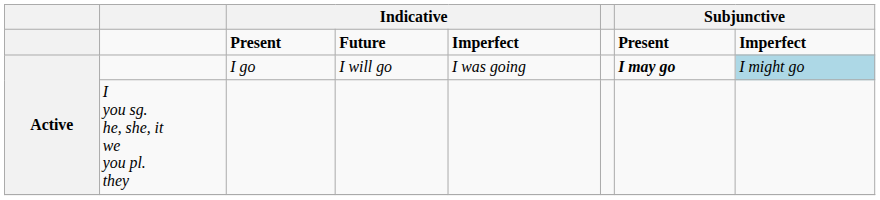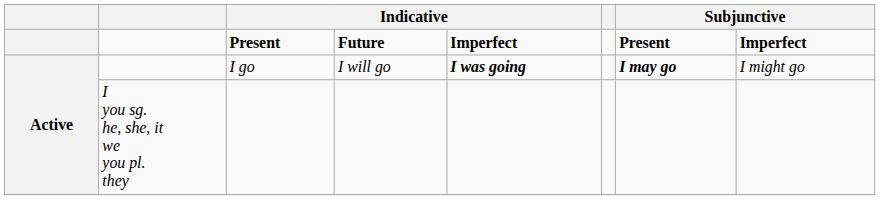(489, 67) normal -> (488, 67) bold
(772, 67) lightblue background -> (772, 67) no background
